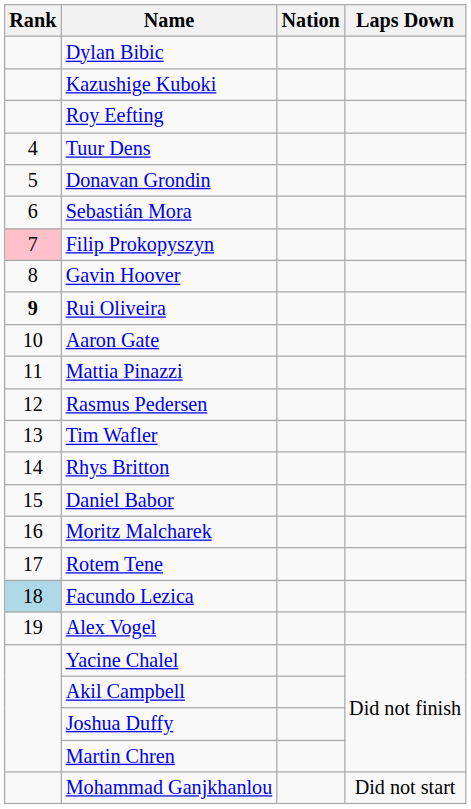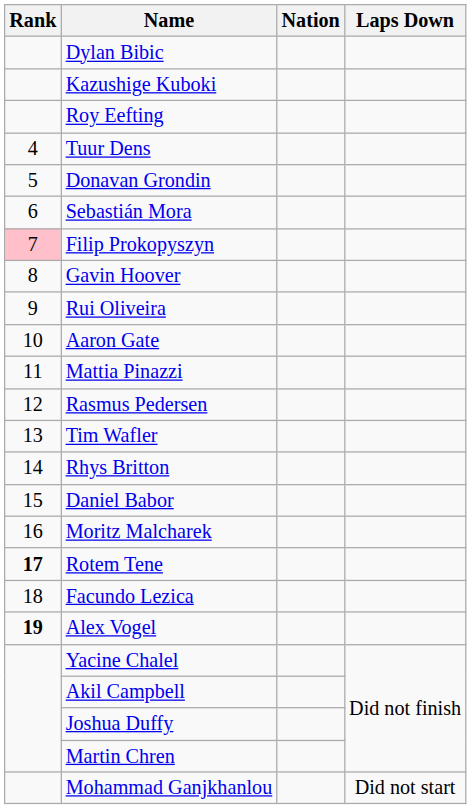(33, 308) bold -> (33, 308) normal
(33, 564) normal -> (33, 564) bold
(33, 595) lightblue background -> (33, 595) no background
(33, 627) normal -> (33, 627) bold
